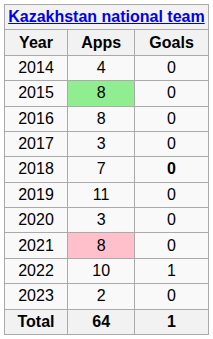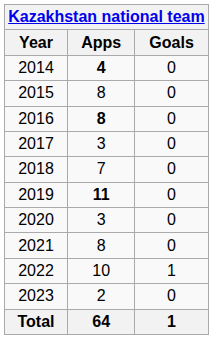(101, 67) normal -> (101, 67) bold
(101, 93) lightgreen background -> (101, 93) no background
(101, 118) normal -> (101, 118) bold
(172, 169) bold -> (172, 169) normal
(101, 194) normal -> (101, 194) bold
(101, 245) pink background -> (101, 245) no background
